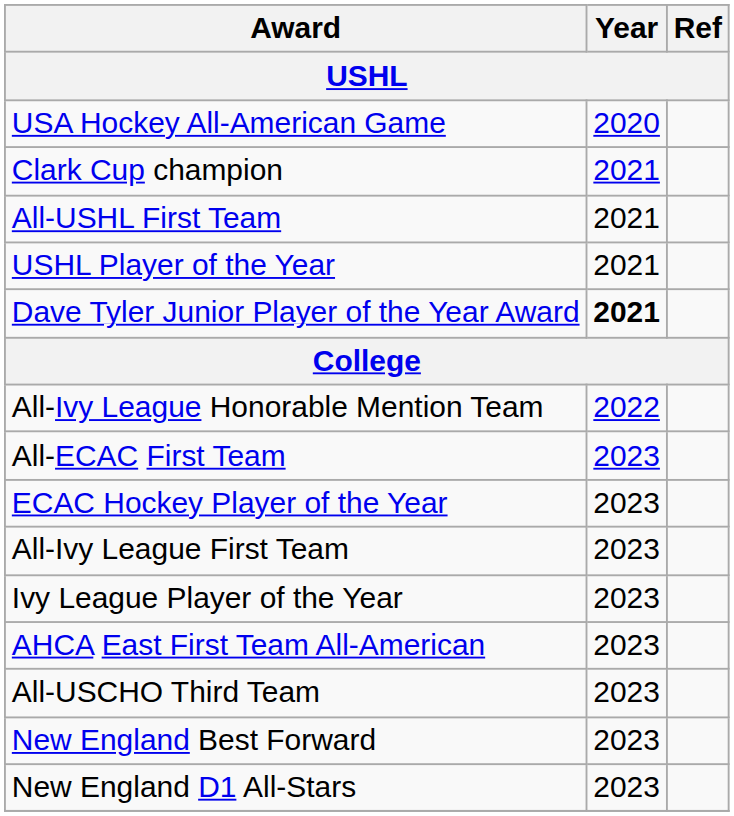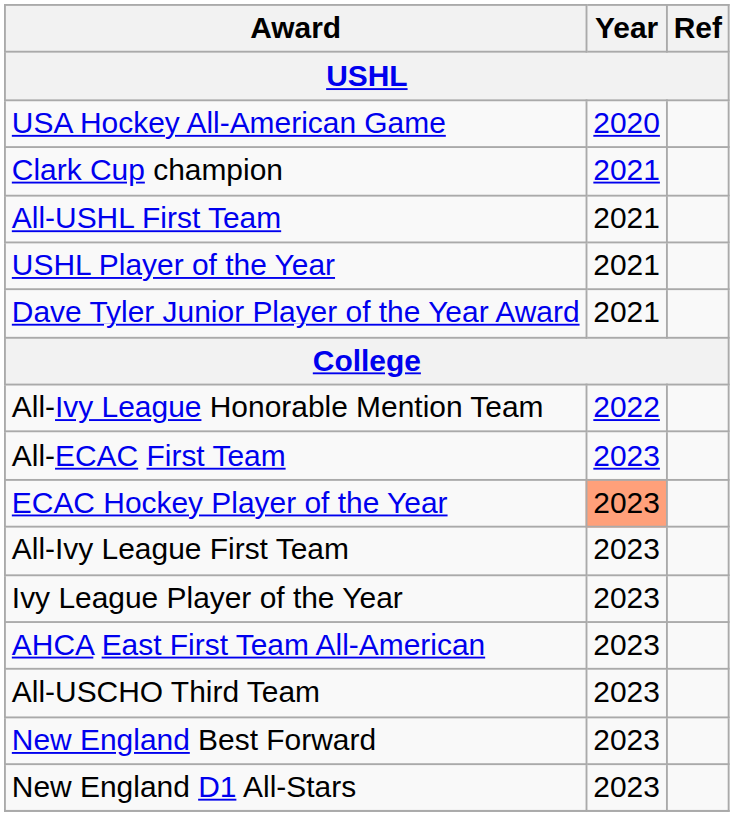(627, 312) bold -> (627, 312) normal
(627, 502) no background -> (627, 502) lightsalmon background
